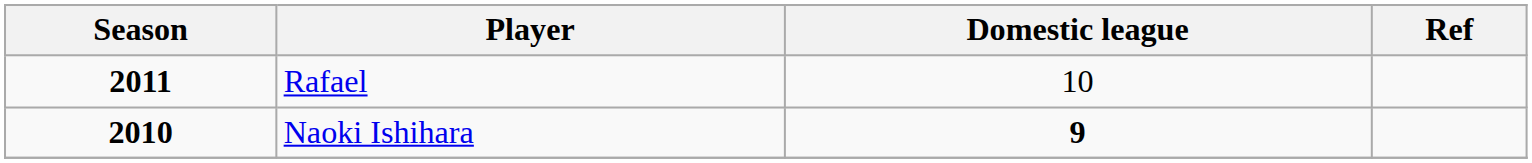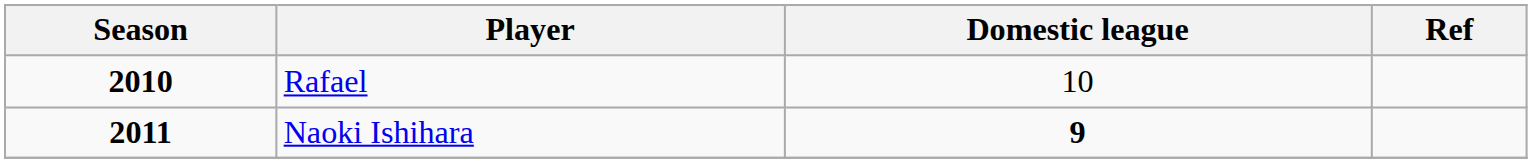(141, 81) 2011 -> (141, 81) 2010
(141, 132) 2010 -> (141, 132) 2011
